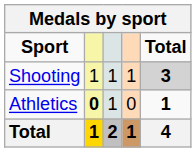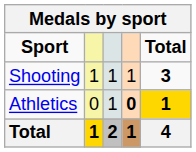(166, 76) lightgrey background -> (166, 76) no background
(94, 104) bold -> (94, 104) normal
(131, 104) normal -> (131, 104) bold
(166, 104) no background -> (166, 104) gold background
